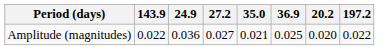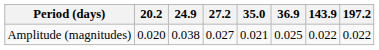columns swapped: (323, 14) <-> (151, 14)
(186, 34) 0.036 -> (186, 34) 0.038
